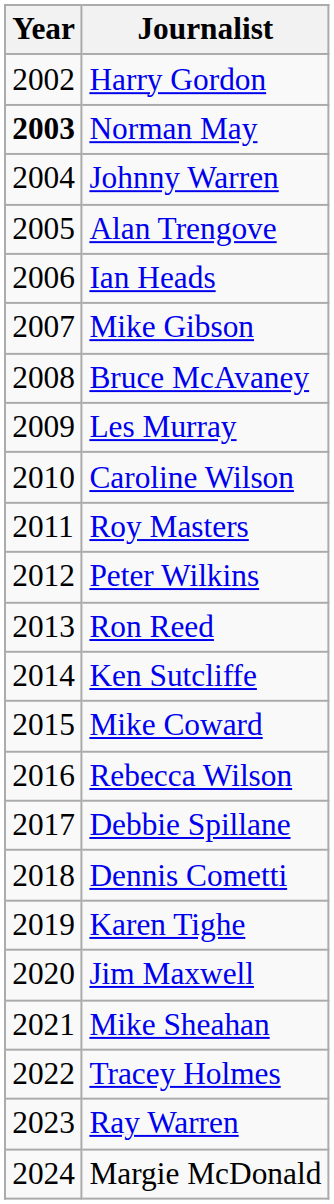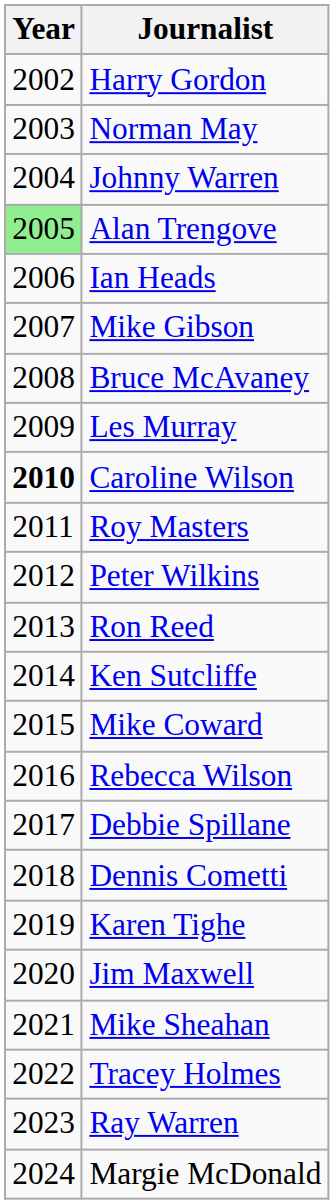(44, 128) bold -> (44, 128) normal
(44, 228) no background -> (44, 228) lightgreen background
(44, 476) normal -> (44, 476) bold
